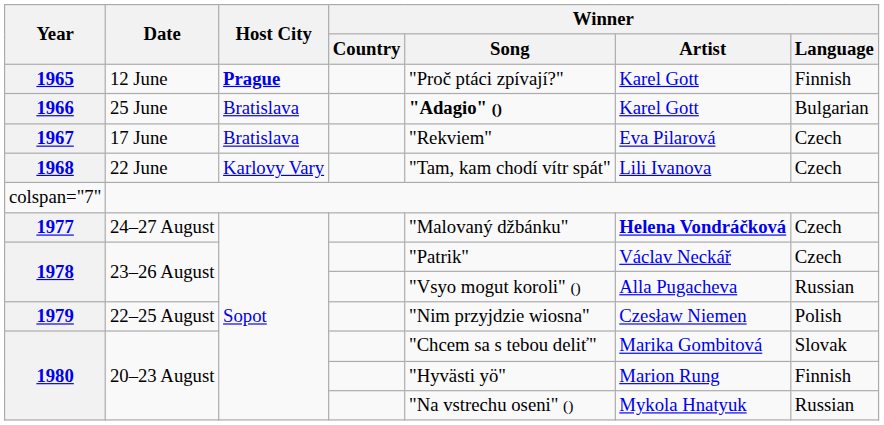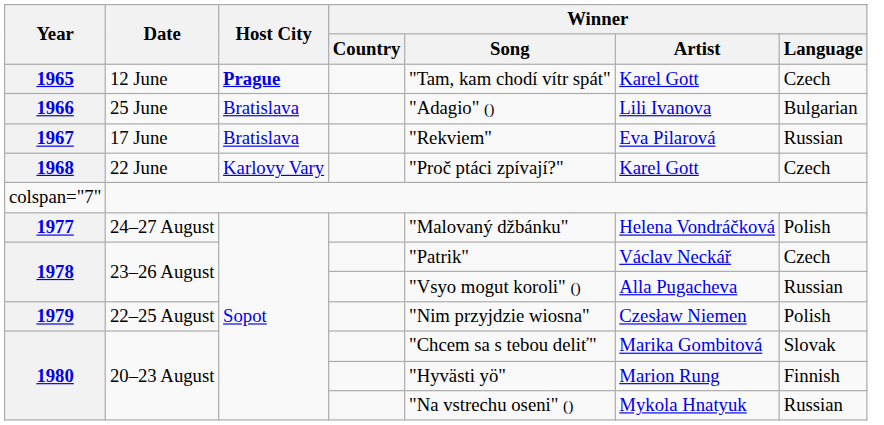(486, 78) "Proč ptáci zpívají?" -> (510, 78) "Tam, kam chodí vítr spát"
(823, 78) Finnish -> (807, 78) Czech
(456, 108) bold -> (452, 108) normal
(659, 108) Karel Gott -> (665, 108) Lili Ivanova
(818, 138) Czech -> (813, 138) Russian
(510, 167) "Tam, kam chodí vítr spát" -> (486, 167) "Proč ptáci zpívají?"
(665, 167) Lili Ivanova -> (659, 167) Karel Gott
(703, 227) bold -> (697, 227) normal
(818, 227) Czech -> (807, 227) Polish
